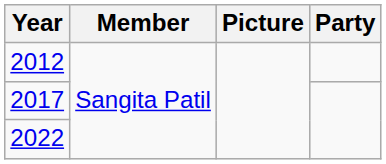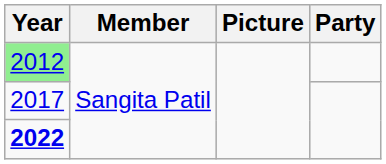(37, 61) no background -> (37, 61) lightgreen background
(37, 138) normal -> (37, 138) bold
